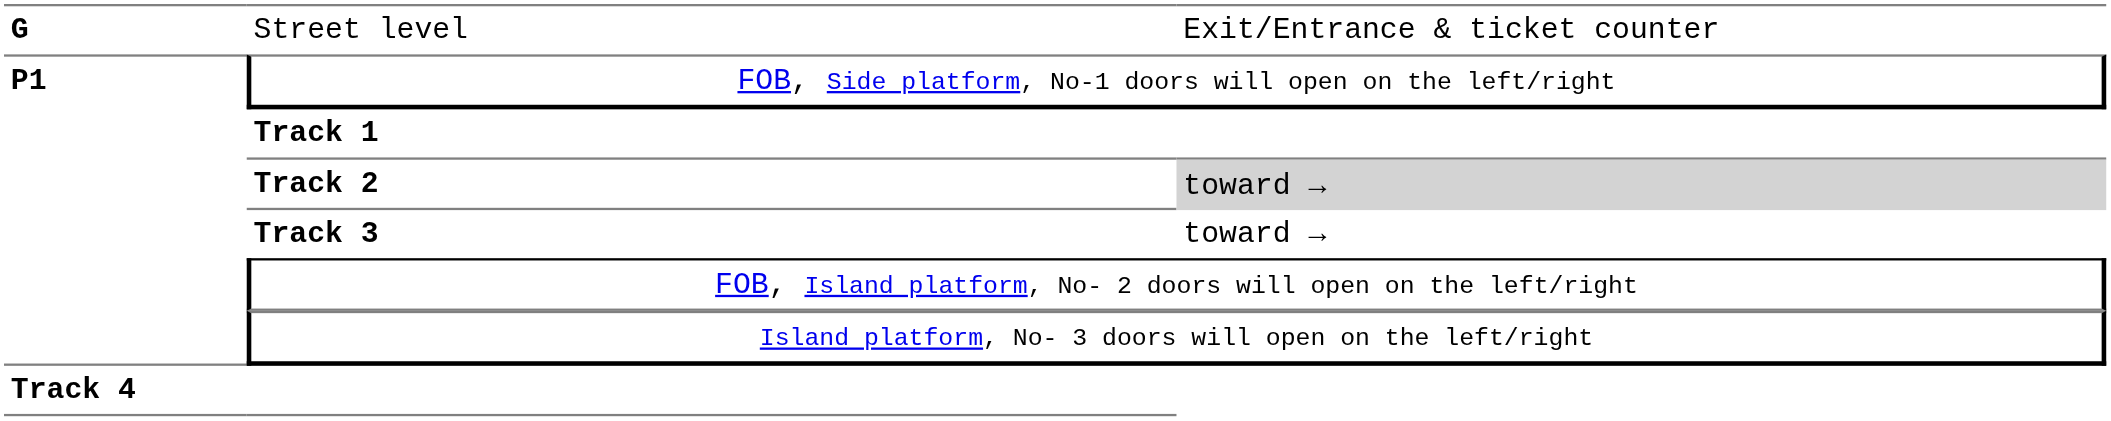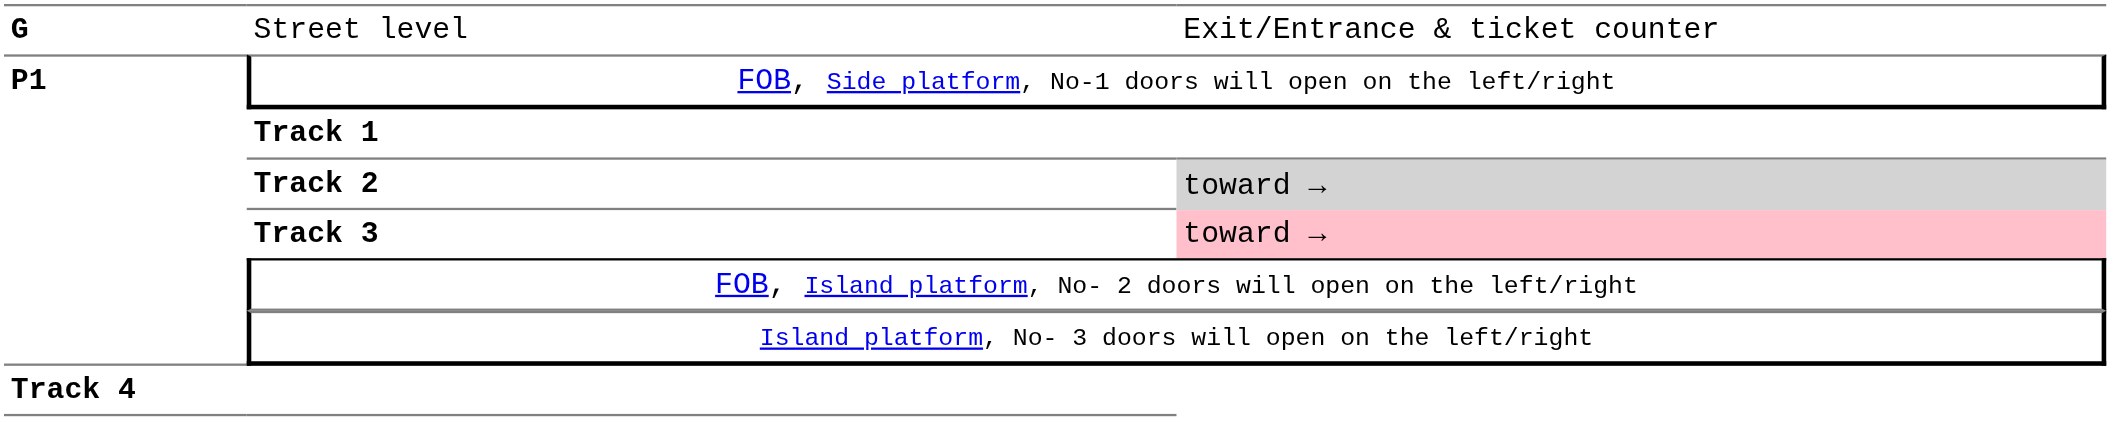(1255, 234) no background -> (1255, 234) pink background
